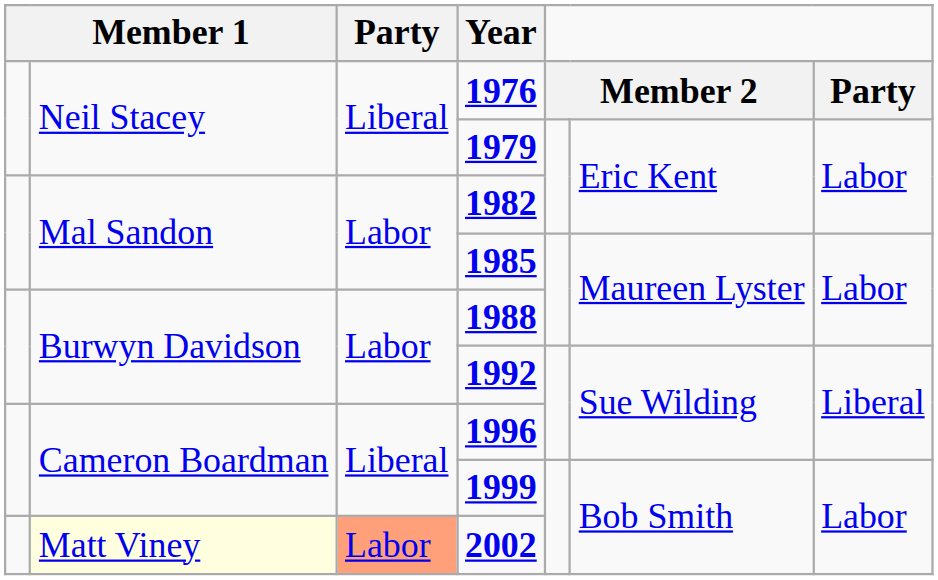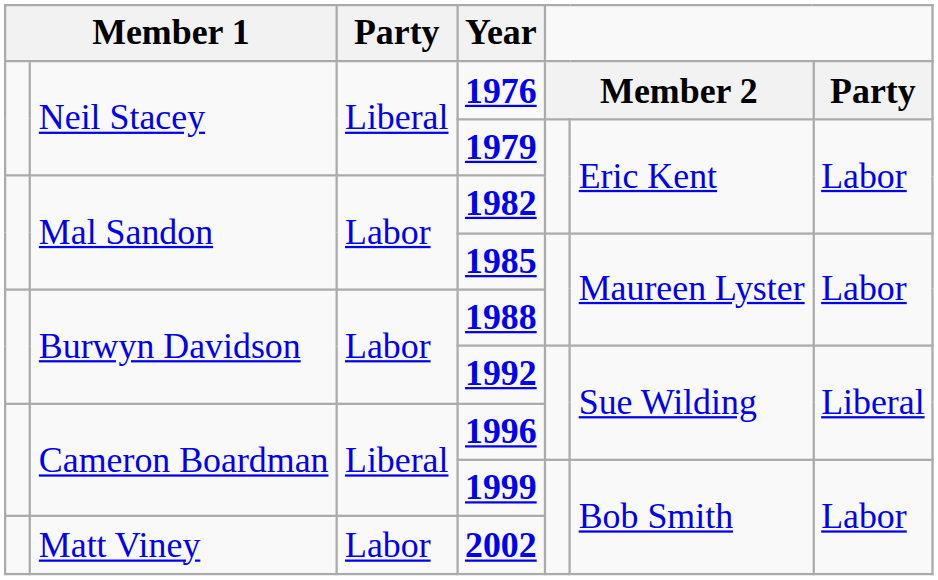(120, 544) lightyellow background -> (120, 544) no background
(388, 544) lightsalmon background -> (388, 544) no background
